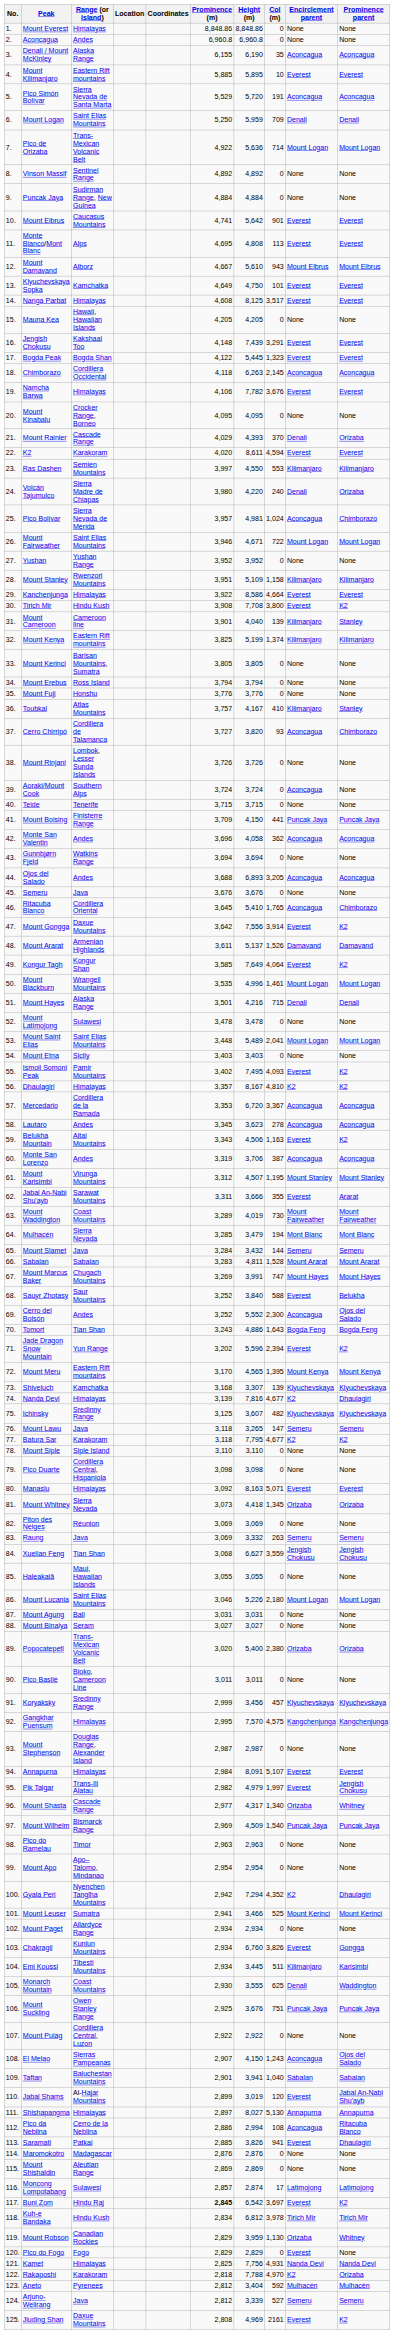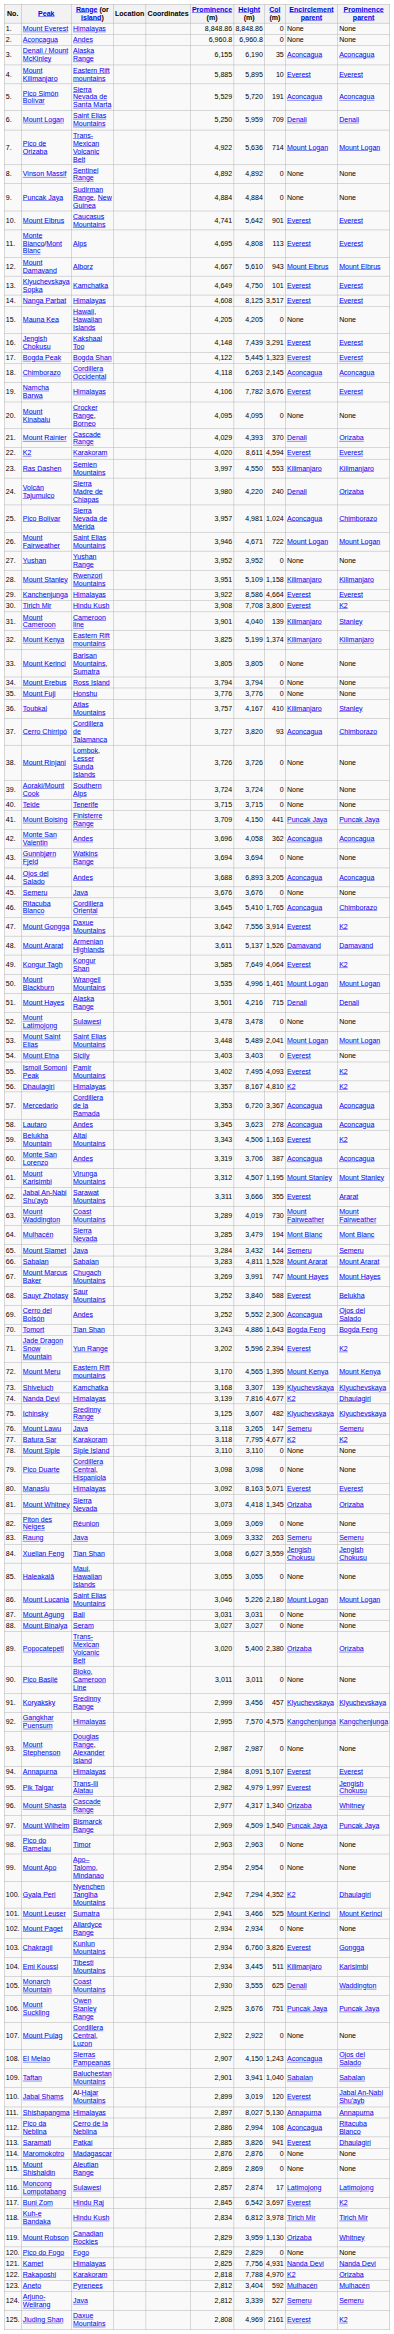(305, 790) Aconcagua -> (295, 790) None
(295, 1056) None -> (299, 1056) Everest
(223, 2203) bold -> (223, 2203) normal
(299, 2252) Everest -> (295, 2252) None
